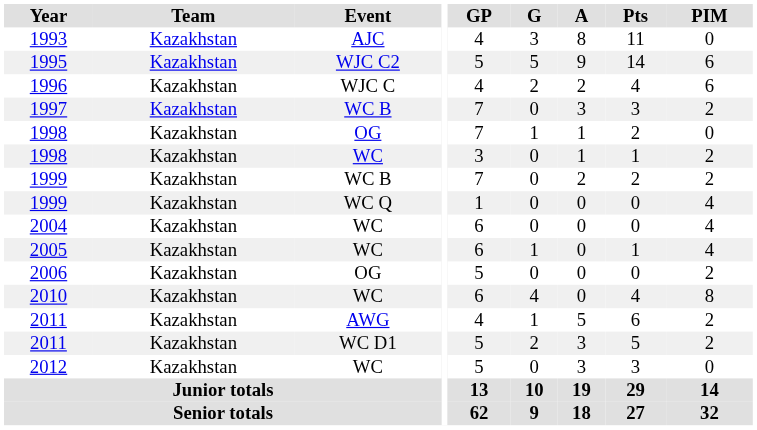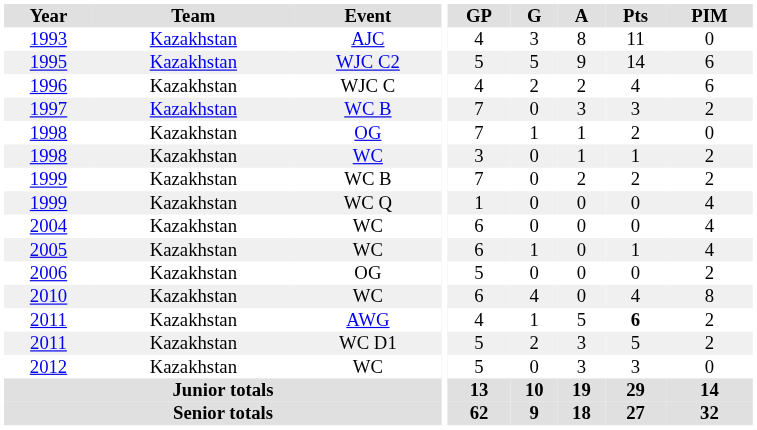(635, 319) normal -> (635, 319) bold
